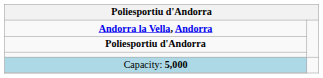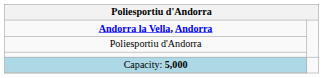(156, 44) bold -> (156, 44) normal
